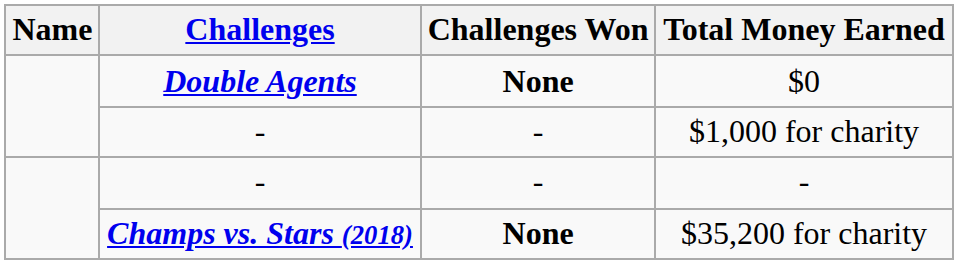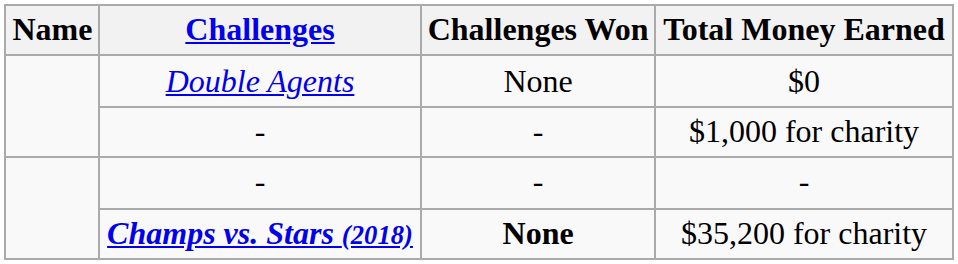(260, 80) bold -> (260, 80) normal
(538, 80) bold -> (538, 80) normal
